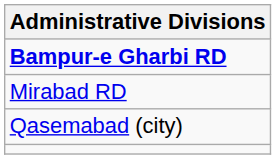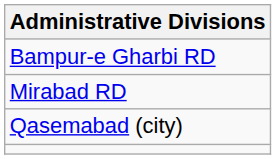(118, 56) bold -> (113, 56) normal
